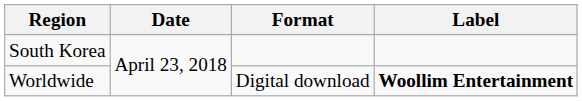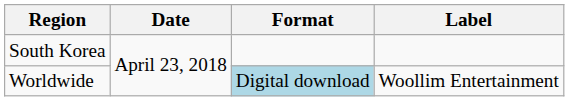(303, 80) no background -> (303, 80) lightblue background
(476, 80) bold -> (469, 80) normal
